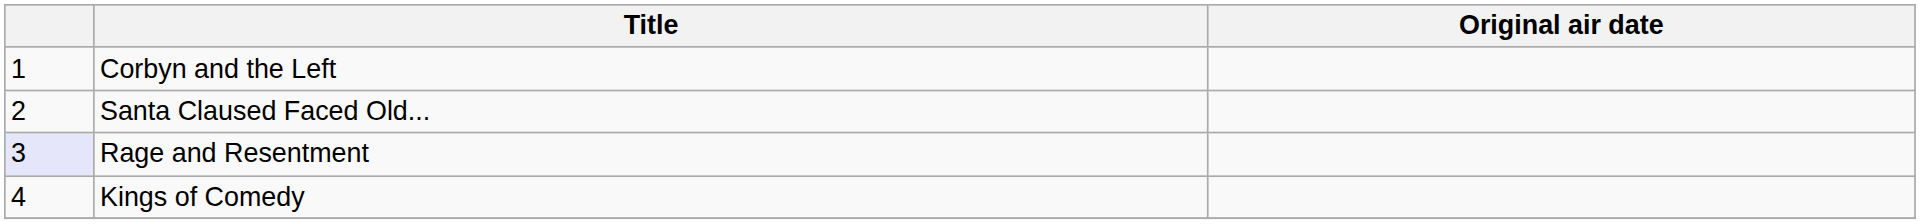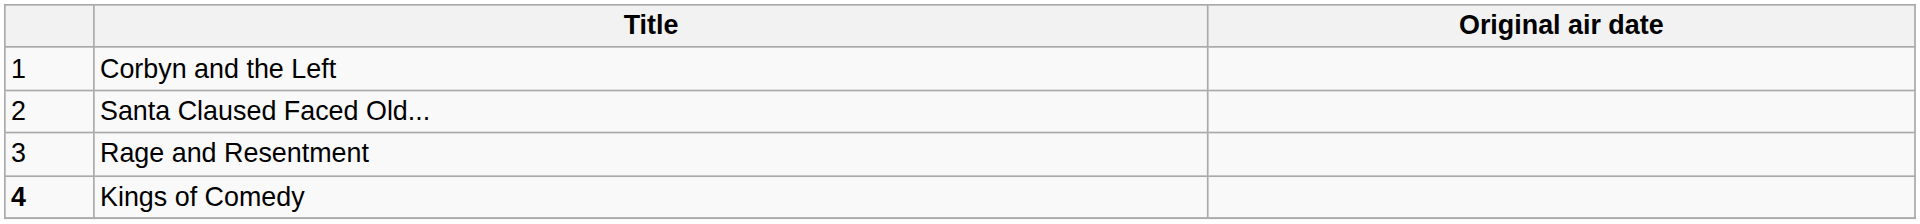(19, 153) lavender background -> (19, 153) no background
(19, 196) normal -> (19, 196) bold
